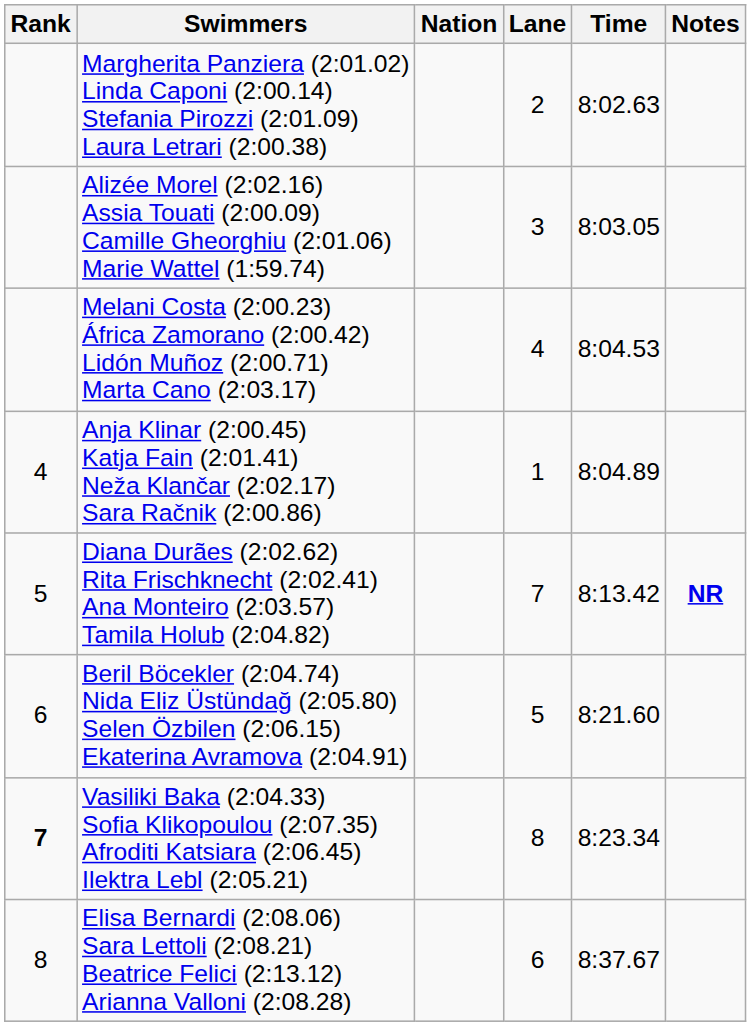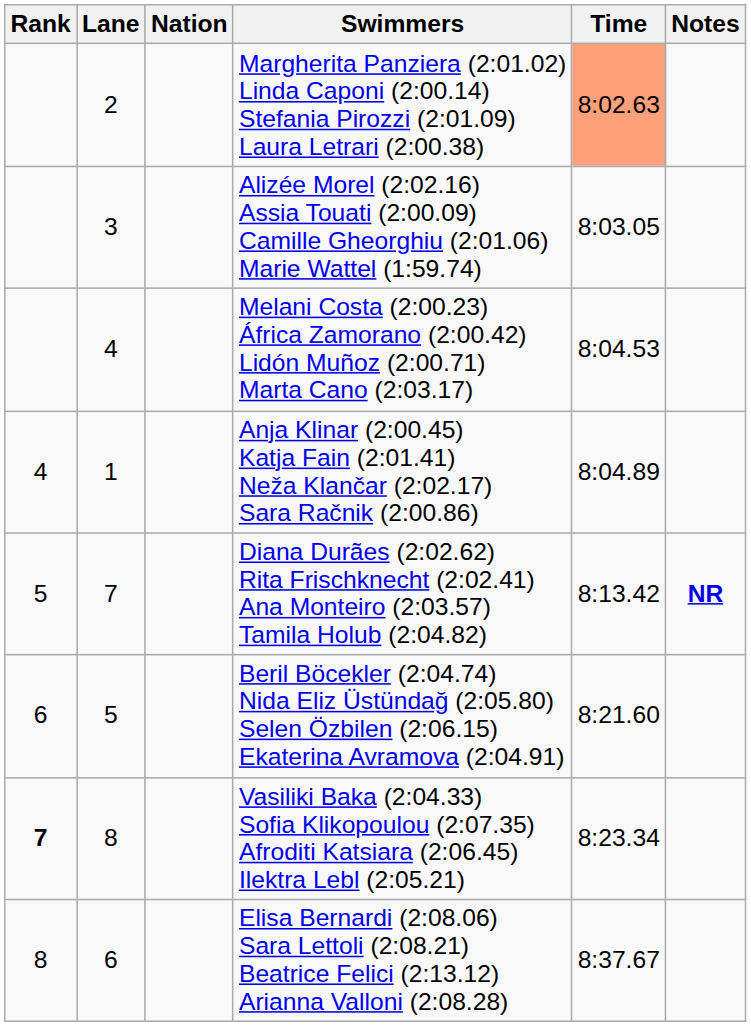columns swapped: (538, 24) <-> (246, 24)
(619, 104) no background -> (619, 104) lightsalmon background
